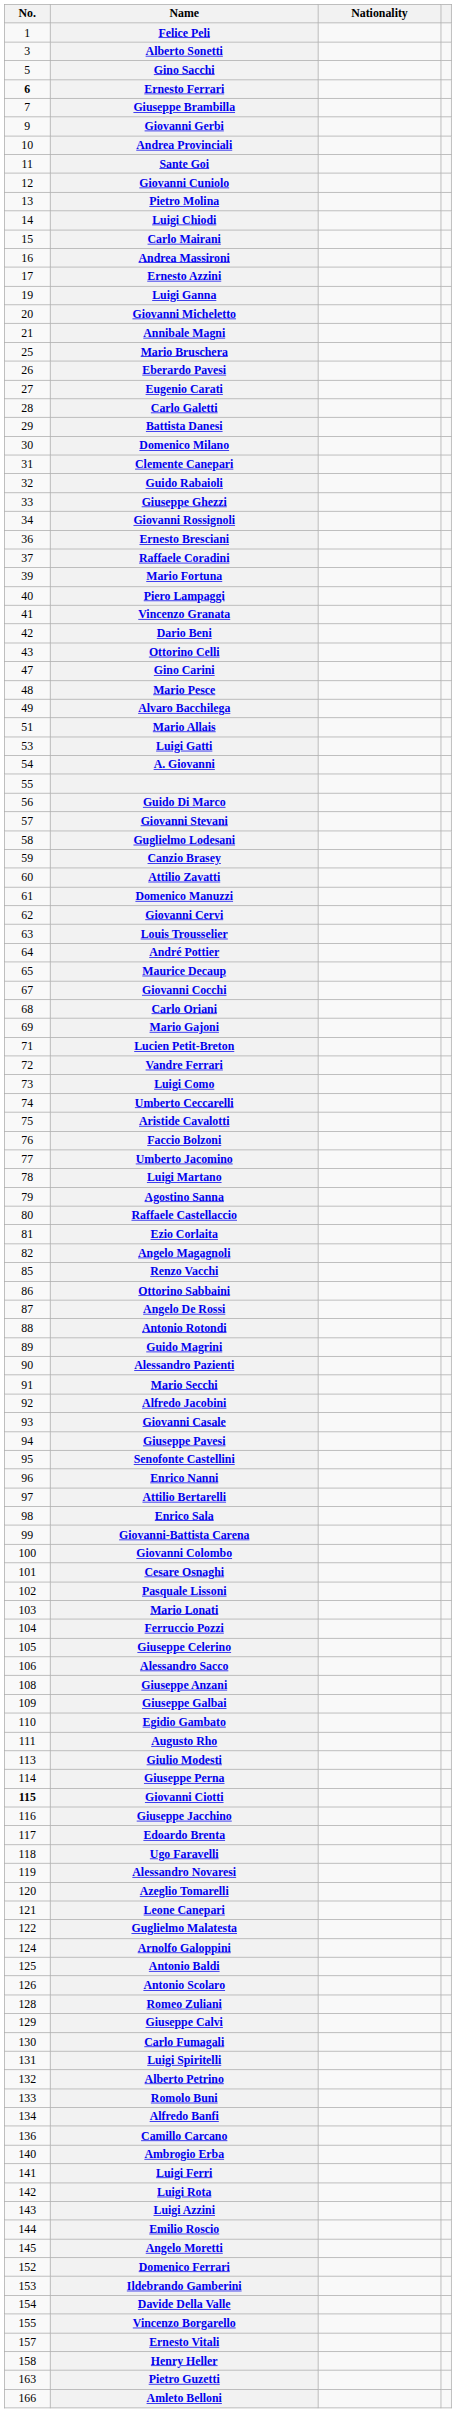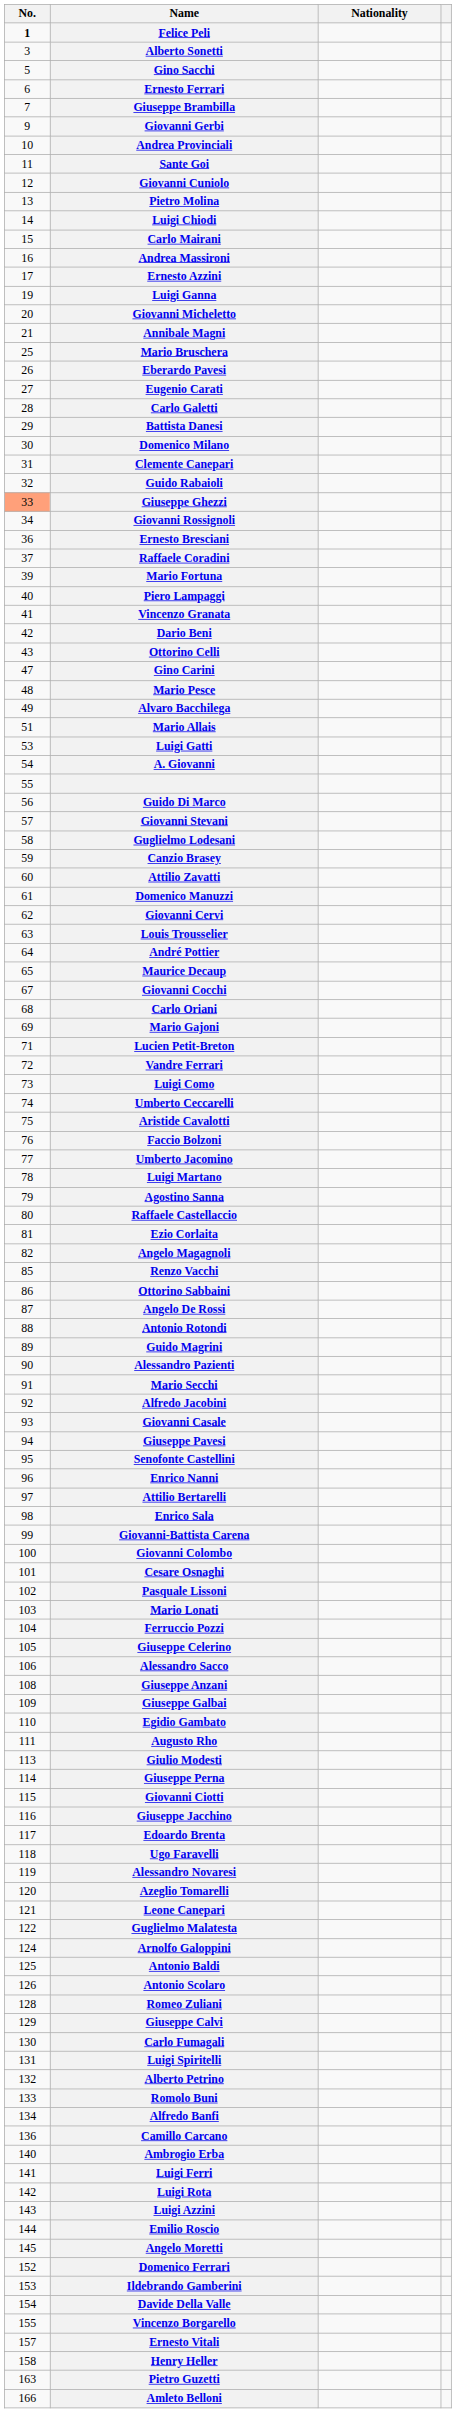(27, 32) normal -> (27, 32) bold
(27, 88) bold -> (27, 88) normal
(27, 502) no background -> (27, 502) lightsalmon background
(27, 1797) bold -> (27, 1797) normal
